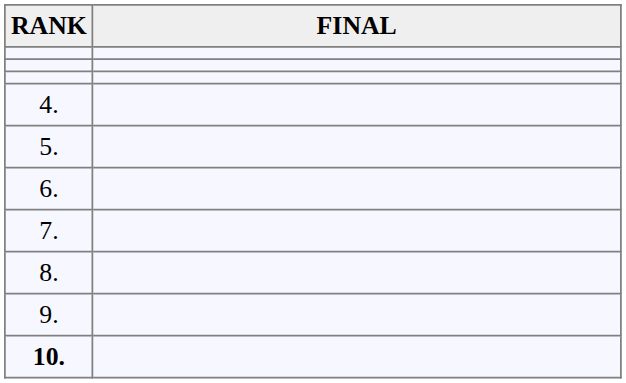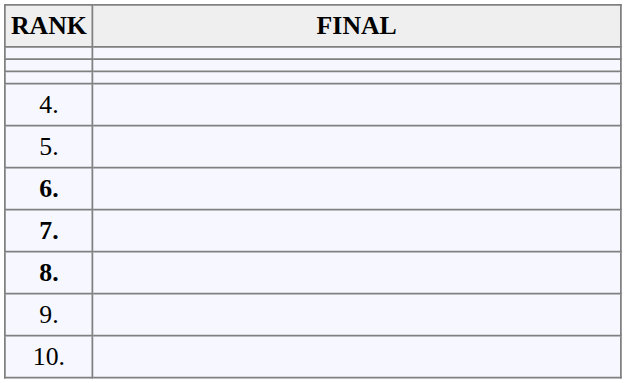(49, 188) normal -> (49, 188) bold
(49, 230) normal -> (49, 230) bold
(49, 272) normal -> (49, 272) bold
(49, 356) bold -> (49, 356) normal
